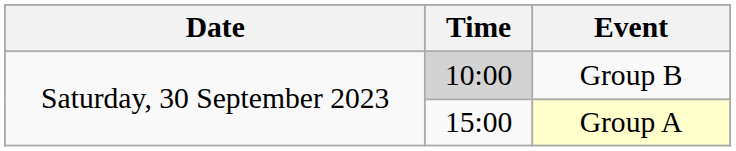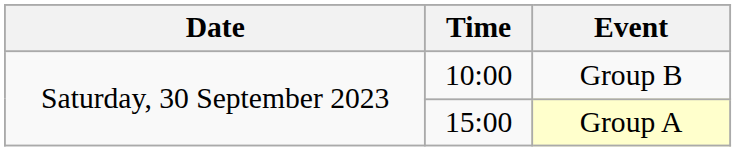(479, 74) lightgrey background -> (479, 74) no background
